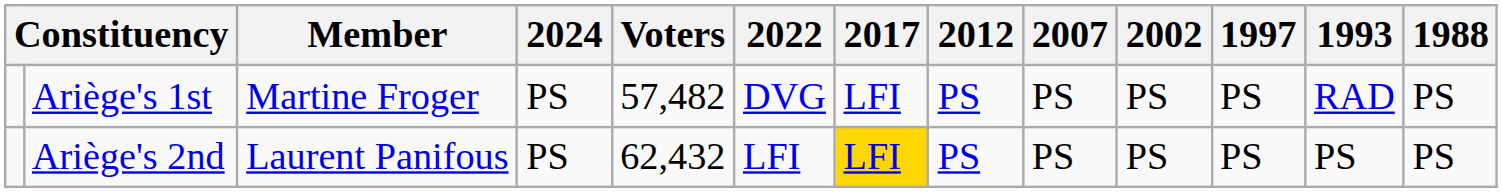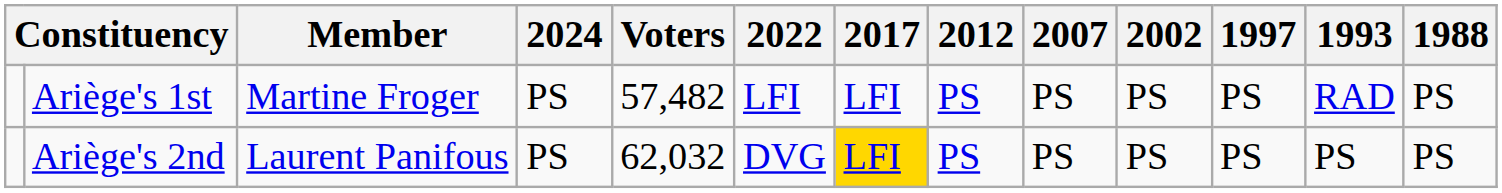(784, 95) DVG -> (772, 95) LFI
(673, 156) 62,432 -> (673, 156) 62,032
(772, 156) LFI -> (784, 156) DVG
